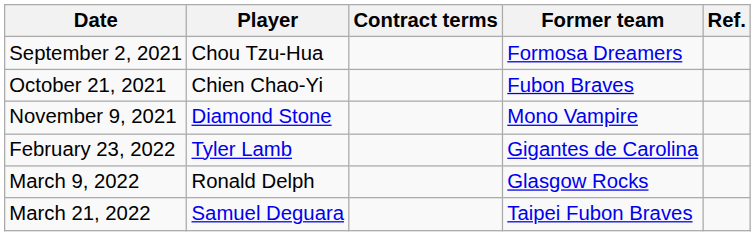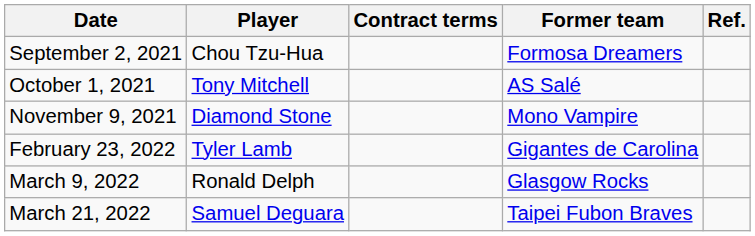+ row: (82, 85)
- row: (88, 85)
